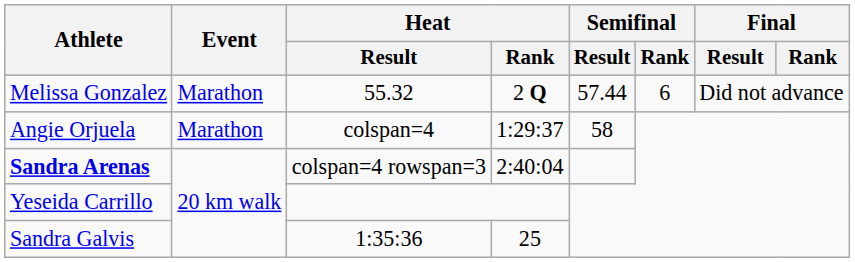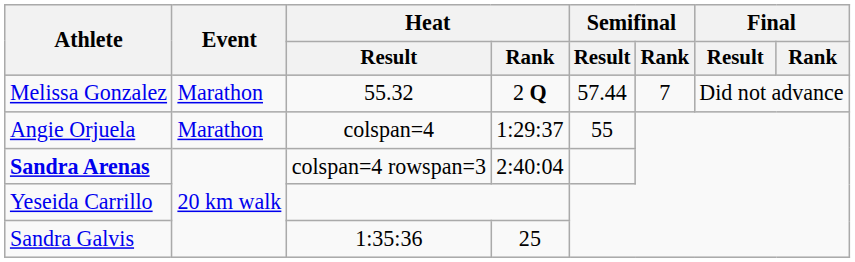(665, 93) 6 -> (665, 93) 7
(602, 130) 58 -> (602, 130) 55
